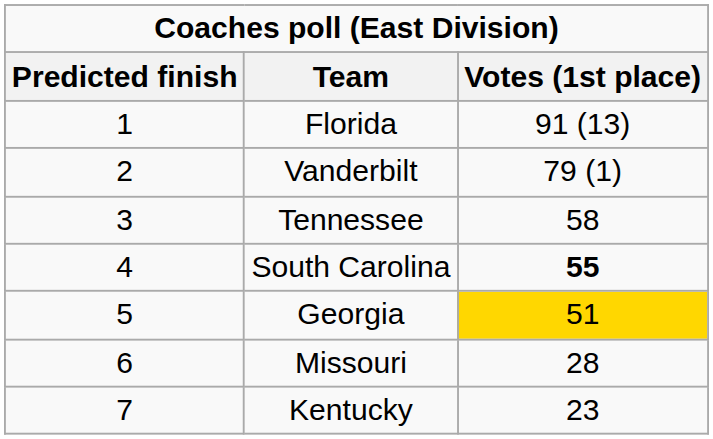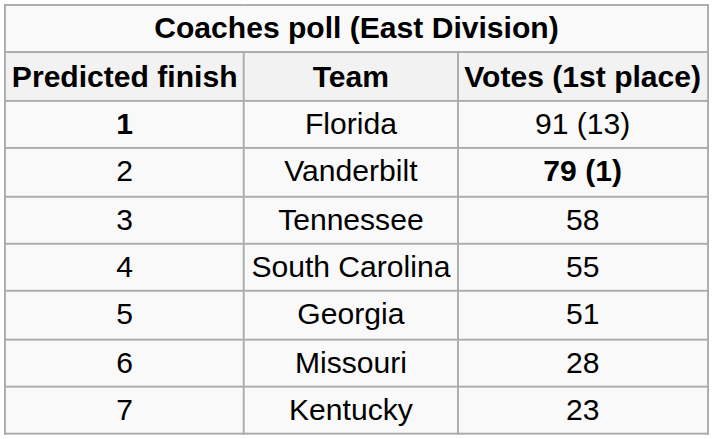(125, 123) normal -> (125, 123) bold
(583, 171) normal -> (583, 171) bold
(583, 266) bold -> (583, 266) normal
(583, 314) gold background -> (583, 314) no background
